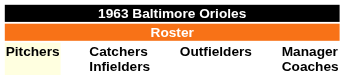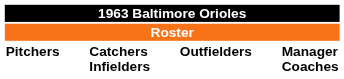(33, 51) lightyellow background -> (33, 51) no background
